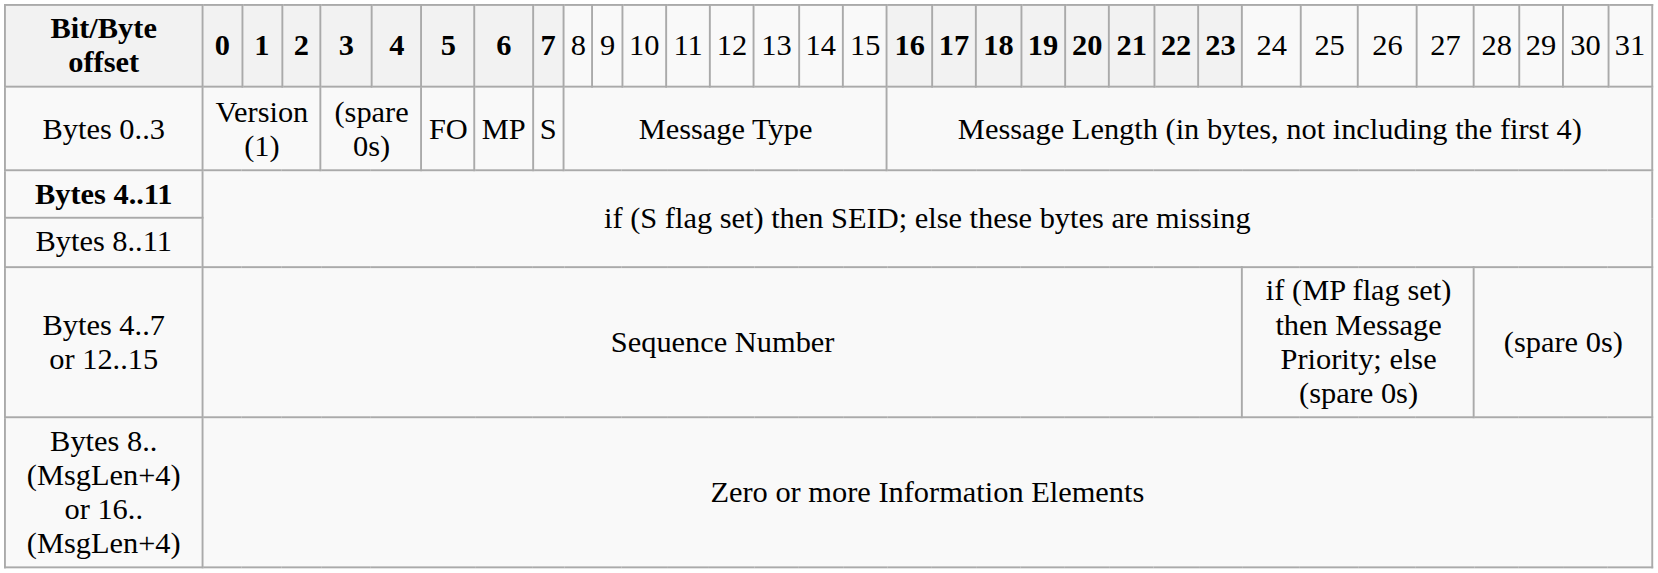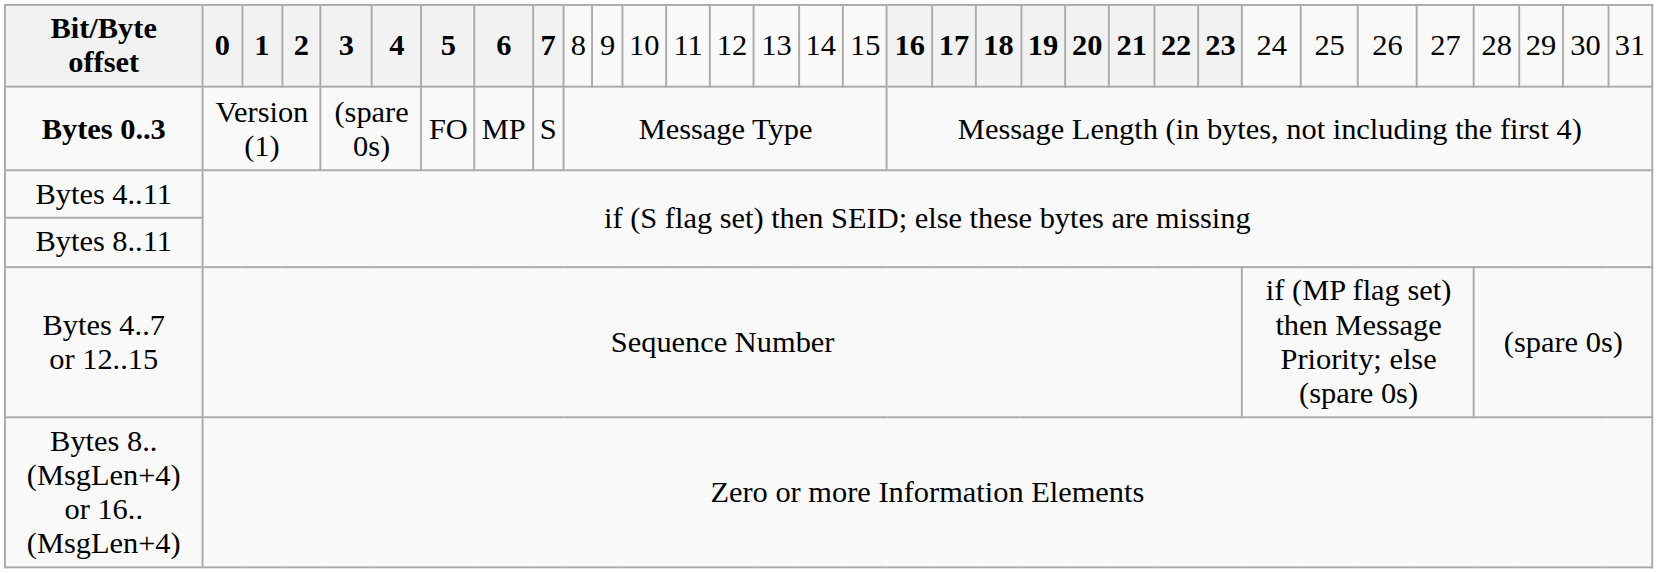(104, 128) normal -> (104, 128) bold
(104, 193) bold -> (104, 193) normal
